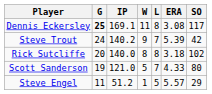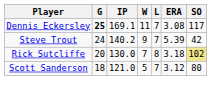(157, 26) 8 -> (157, 26) 7
(122, 54) 140.0 -> (122, 54) 130.0
(145, 54) 8 -> (145, 54) 7
(196, 54) no background -> (196, 54) khaki background
(100, 68) 19 -> (100, 68) 18
(174, 68) 4.33 -> (174, 68) 3.12
- row: (48, 82)
